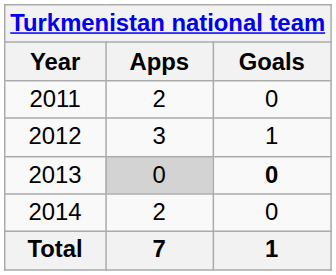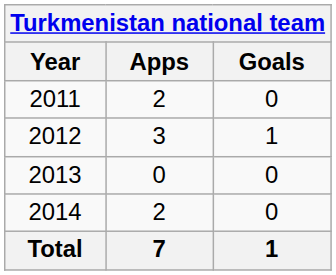(159, 174) lightgrey background -> (159, 174) no background
(272, 174) bold -> (272, 174) normal
